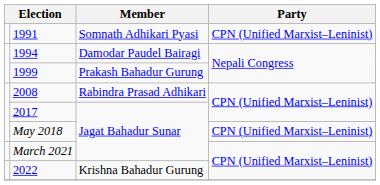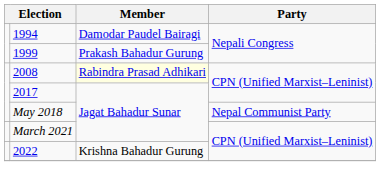- row: (25, 33)
(142, 92) no background -> (142, 72) lightyellow background
(292, 131) CPN (Unified Marxist–Leninist) -> (271, 111) Nepal Communist Party
